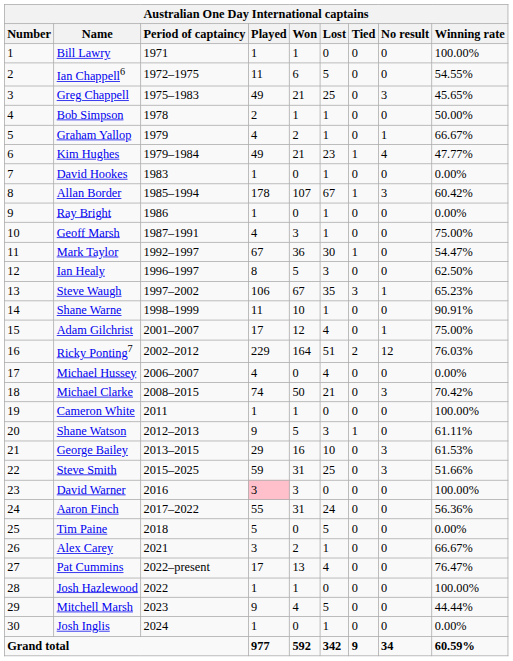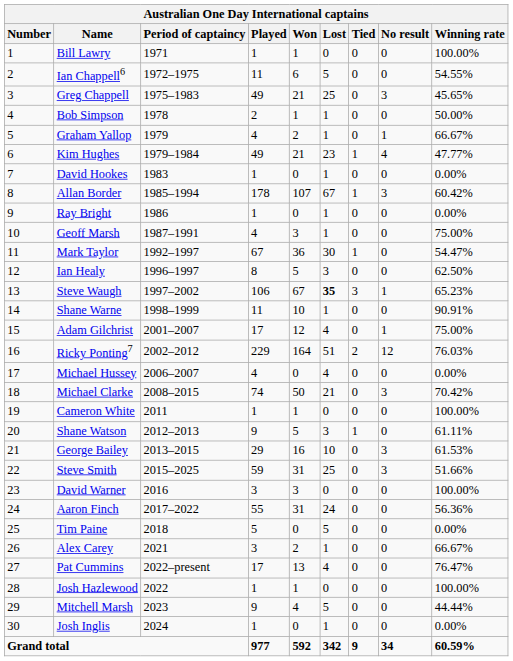(329, 291) normal -> (329, 291) bold
(254, 489) pink background -> (254, 489) no background
